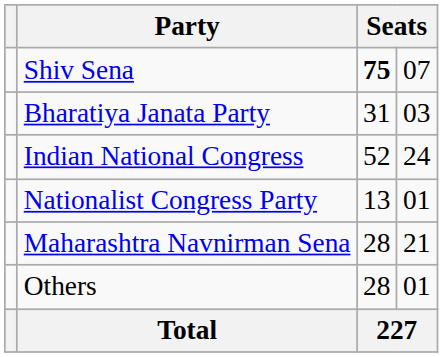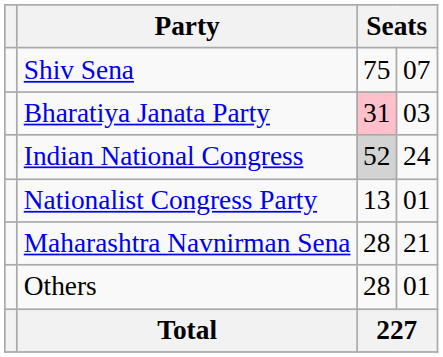(377, 69) bold -> (377, 69) normal
(377, 112) no background -> (377, 112) pink background
(377, 156) no background -> (377, 156) lightgrey background
